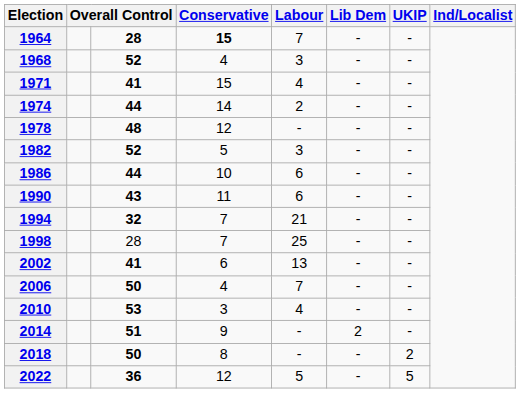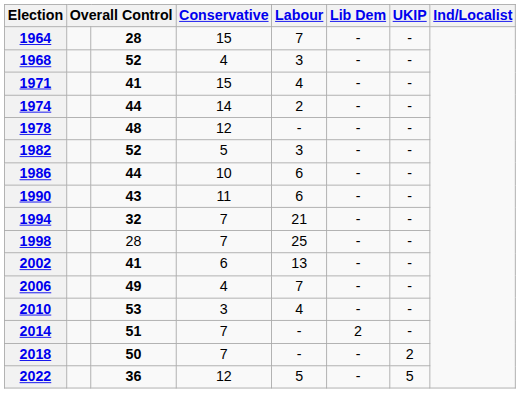(224, 38) bold -> (224, 38) normal
(134, 286) 50 -> (134, 286) 49
(224, 331) 9 -> (224, 331) 7
(224, 354) 8 -> (224, 354) 7
